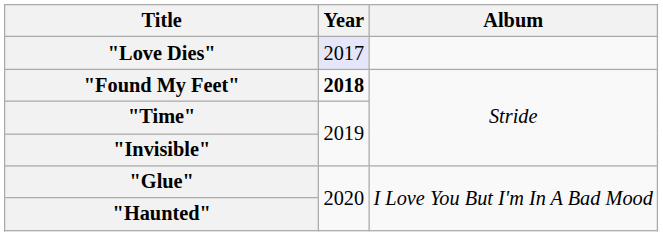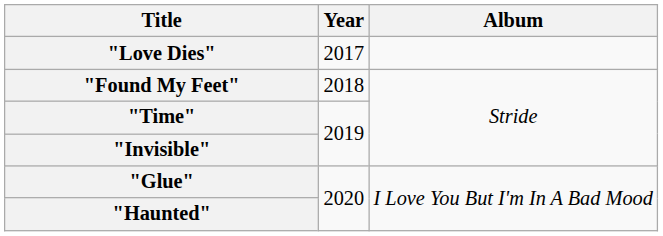(344, 52) lavender background -> (344, 52) no background
(344, 85) bold -> (344, 85) normal
